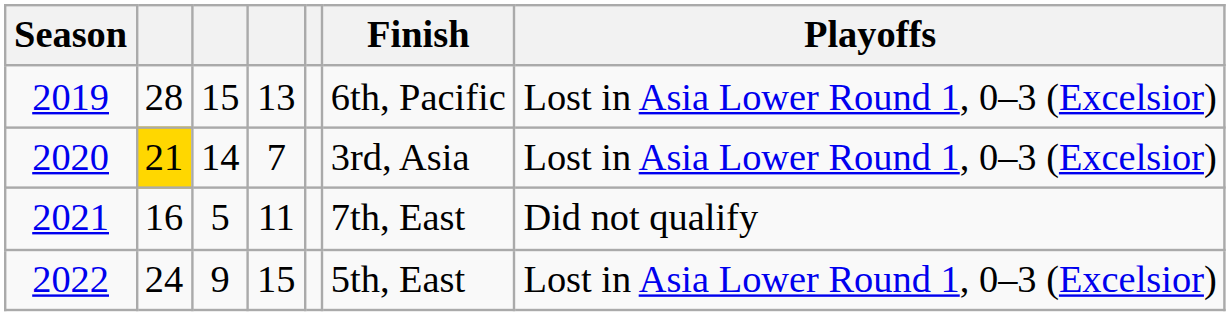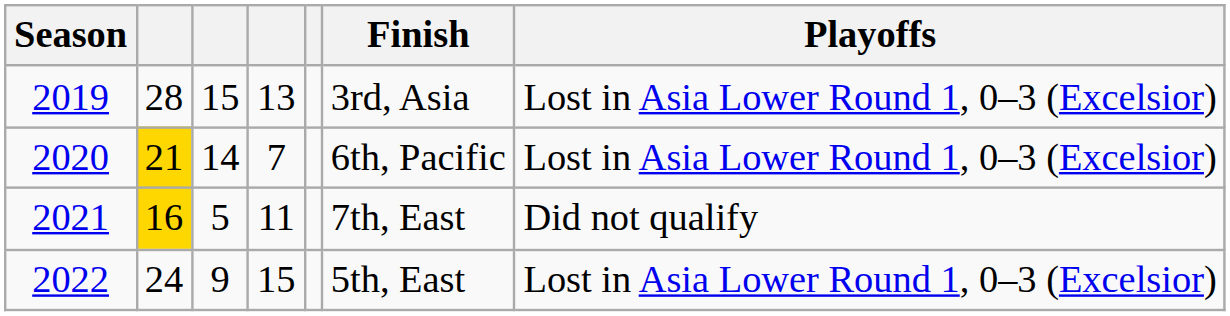(418, 95) 6th, Pacific -> (400, 95) 3rd, Asia
(400, 156) 3rd, Asia -> (418, 156) 6th, Pacific
(164, 217) no background -> (164, 217) gold background
